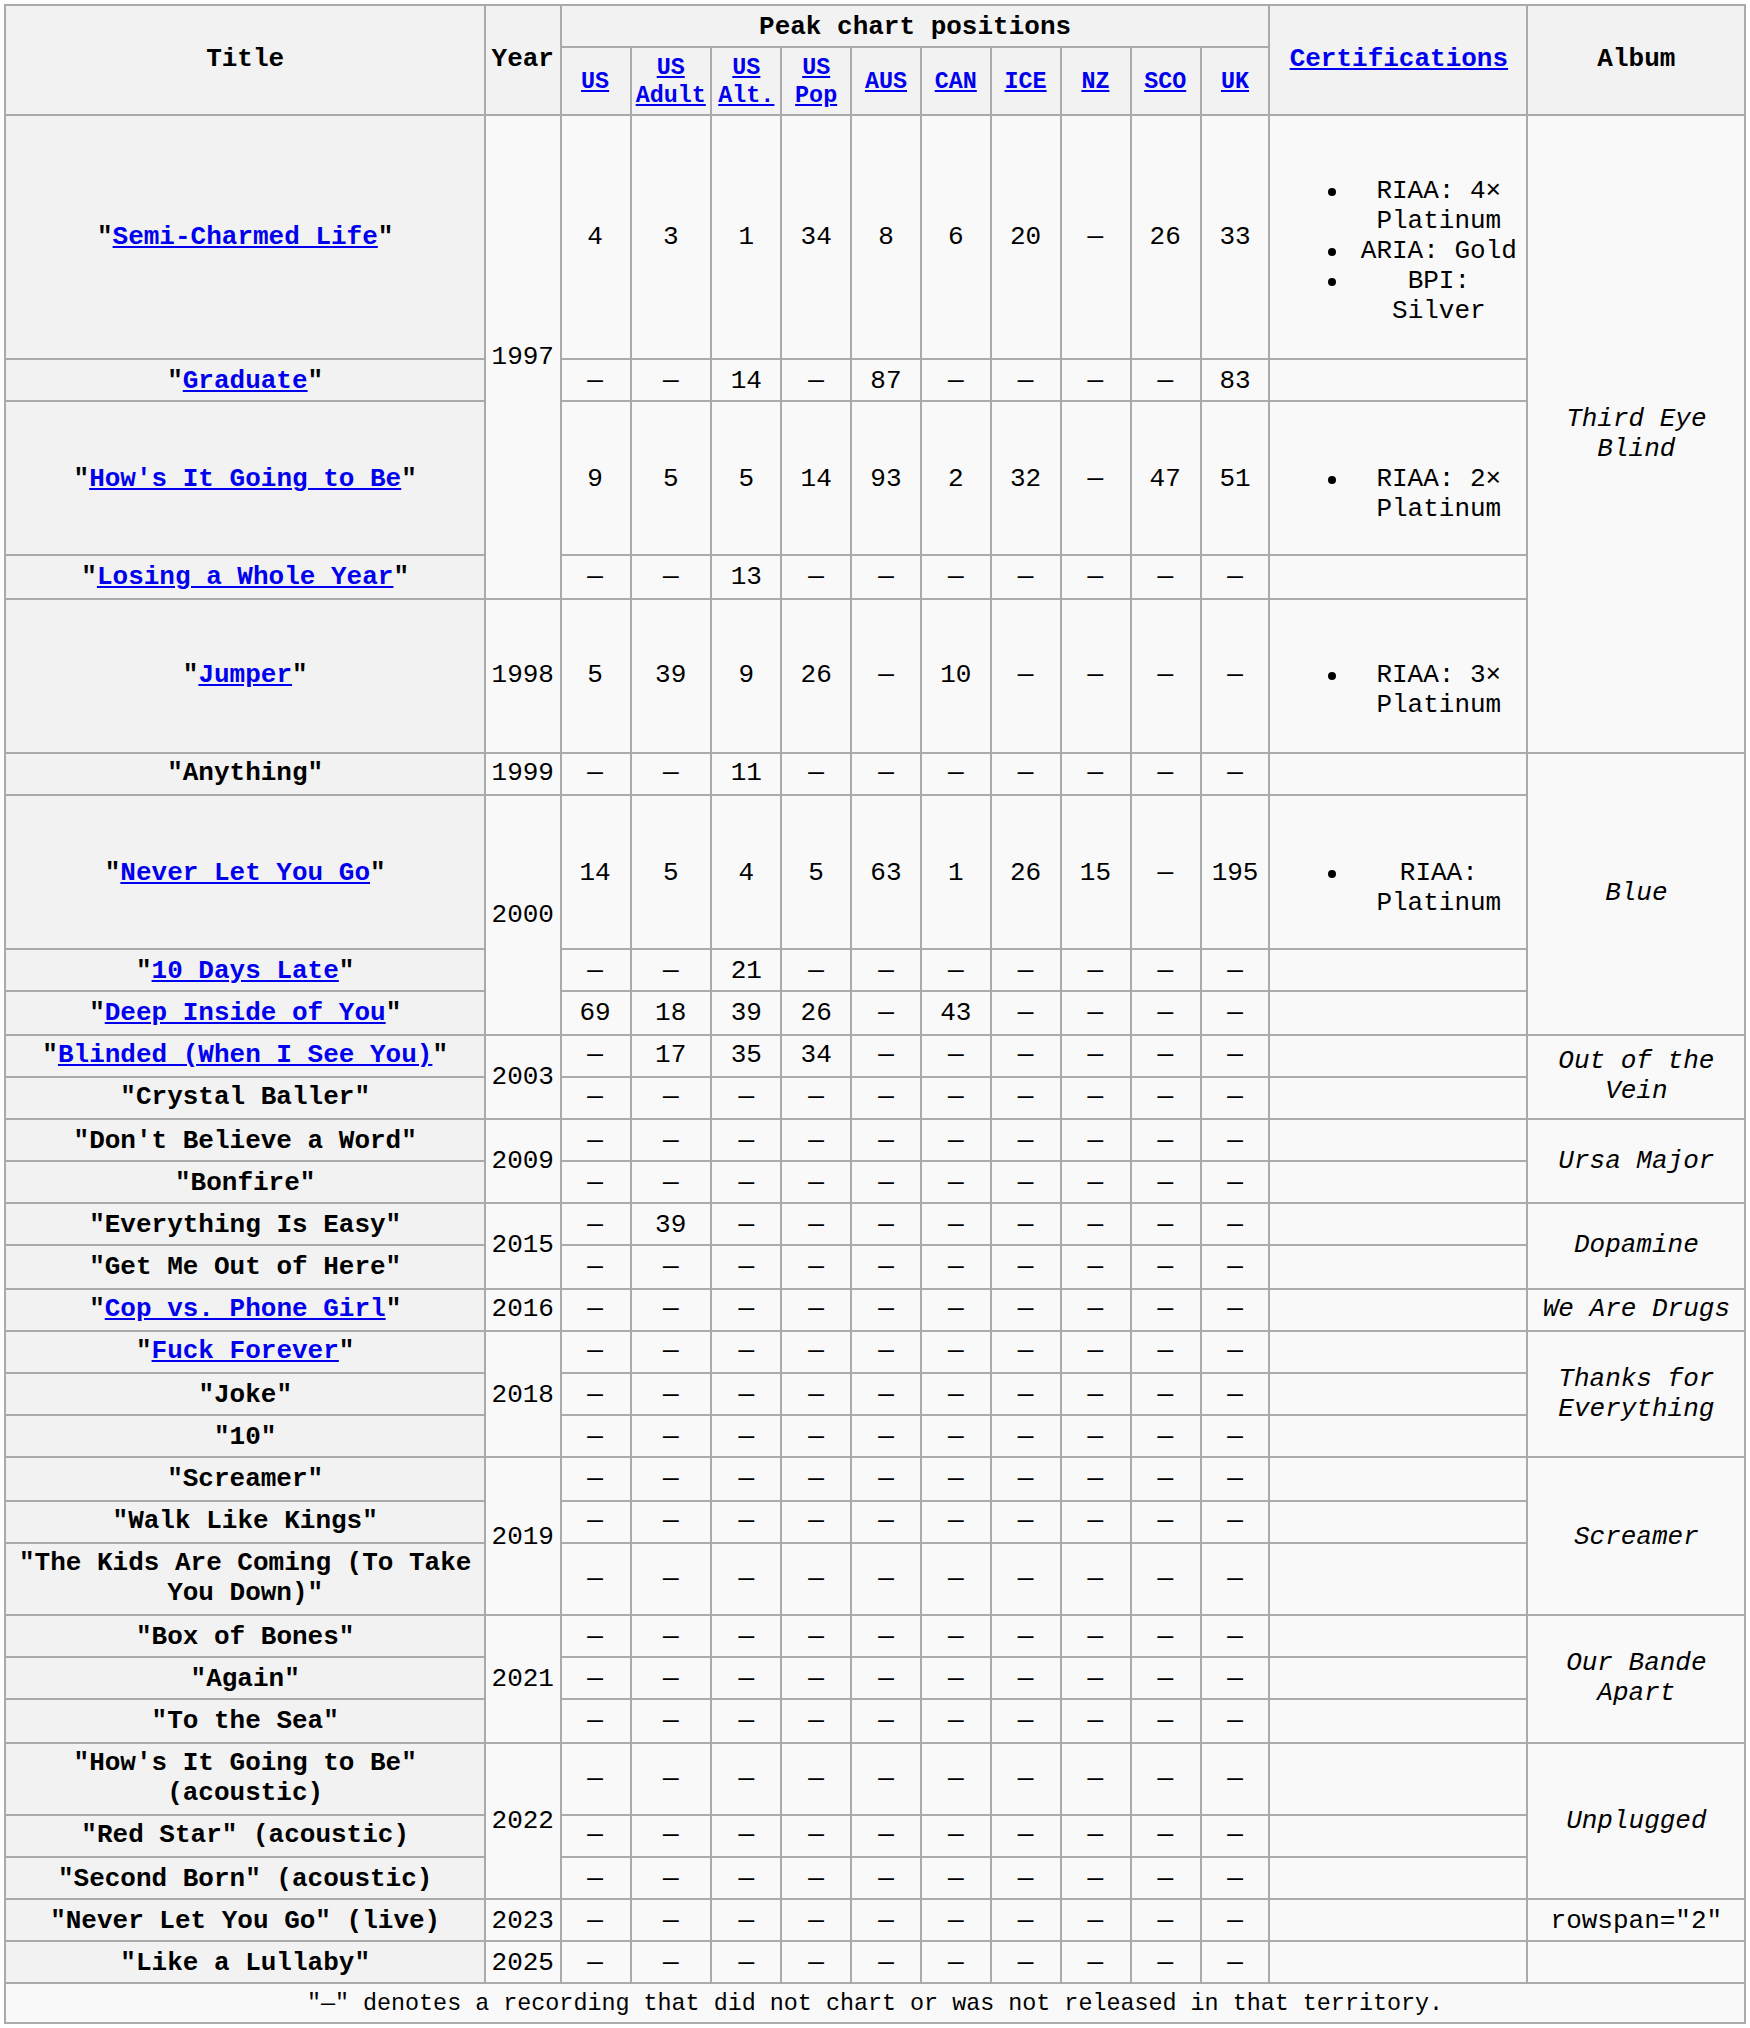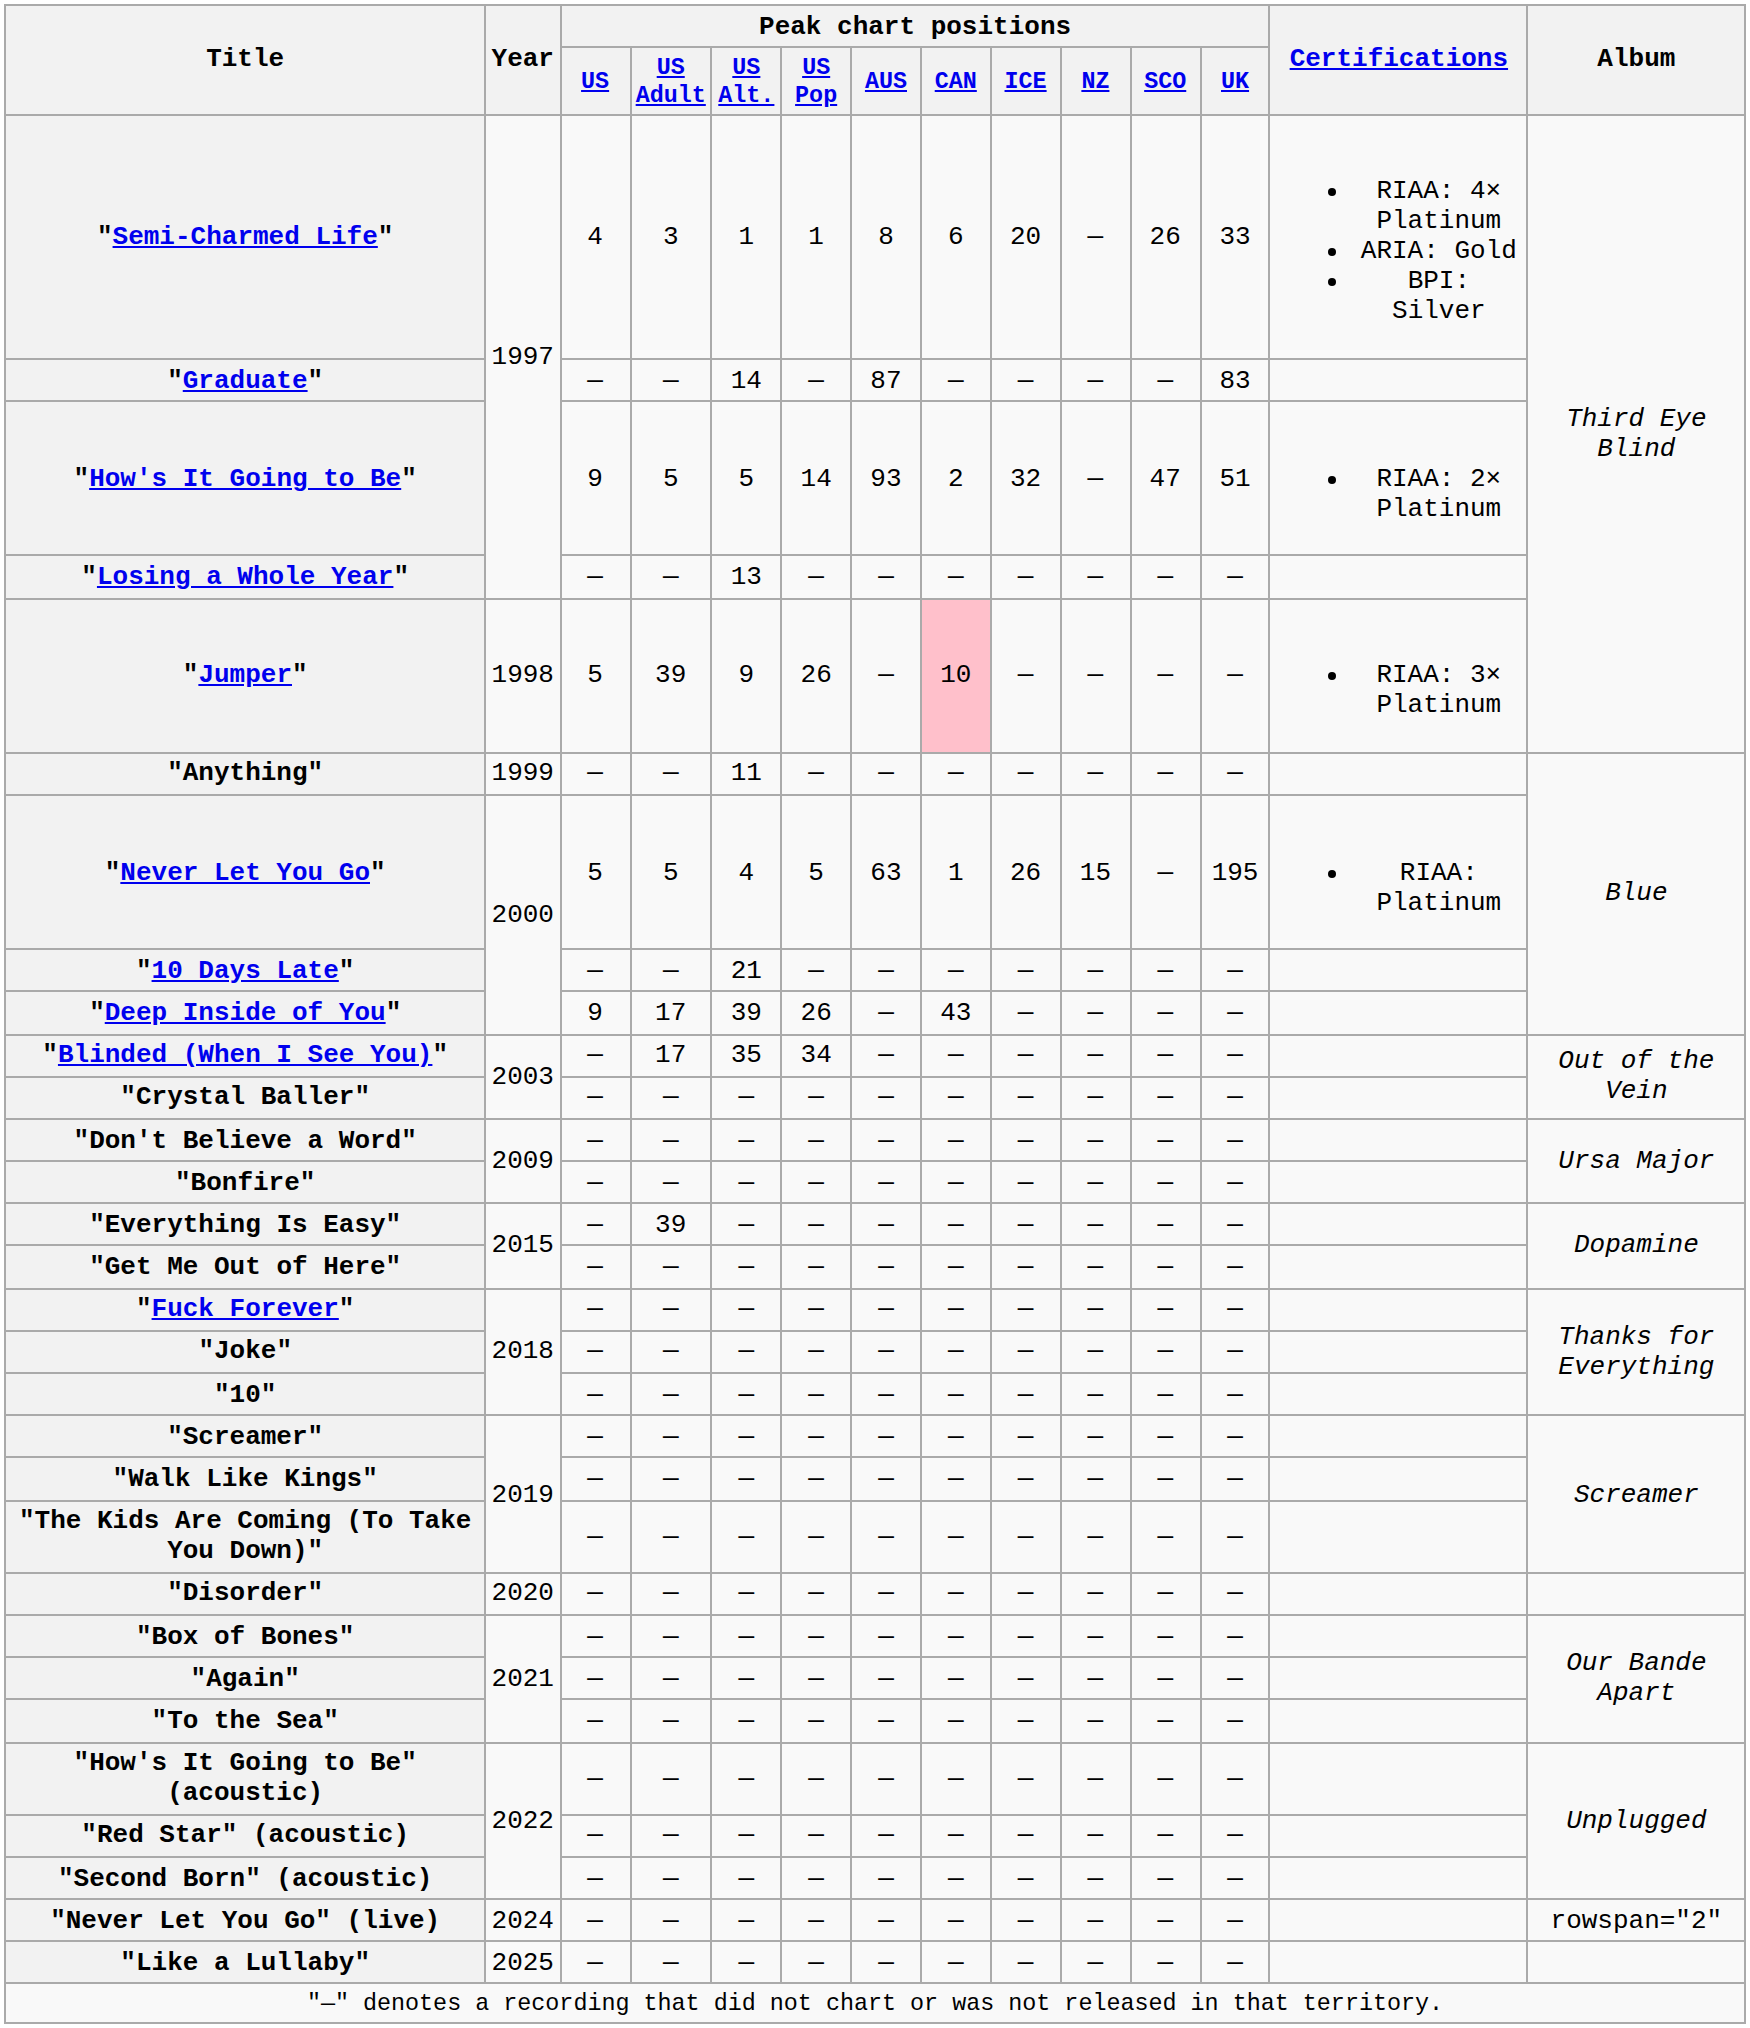(816, 237) 34 -> (816, 237) 1
(956, 675) no background -> (956, 675) pink background
(595, 872) 14 -> (595, 872) 5
(595, 1013) 69 -> (595, 1013) 9
(671, 1013) 18 -> (671, 1013) 17
- row: (245, 1310)
+ row: (245, 1594)
(523, 1920) 2023 -> (523, 1920) 2024
